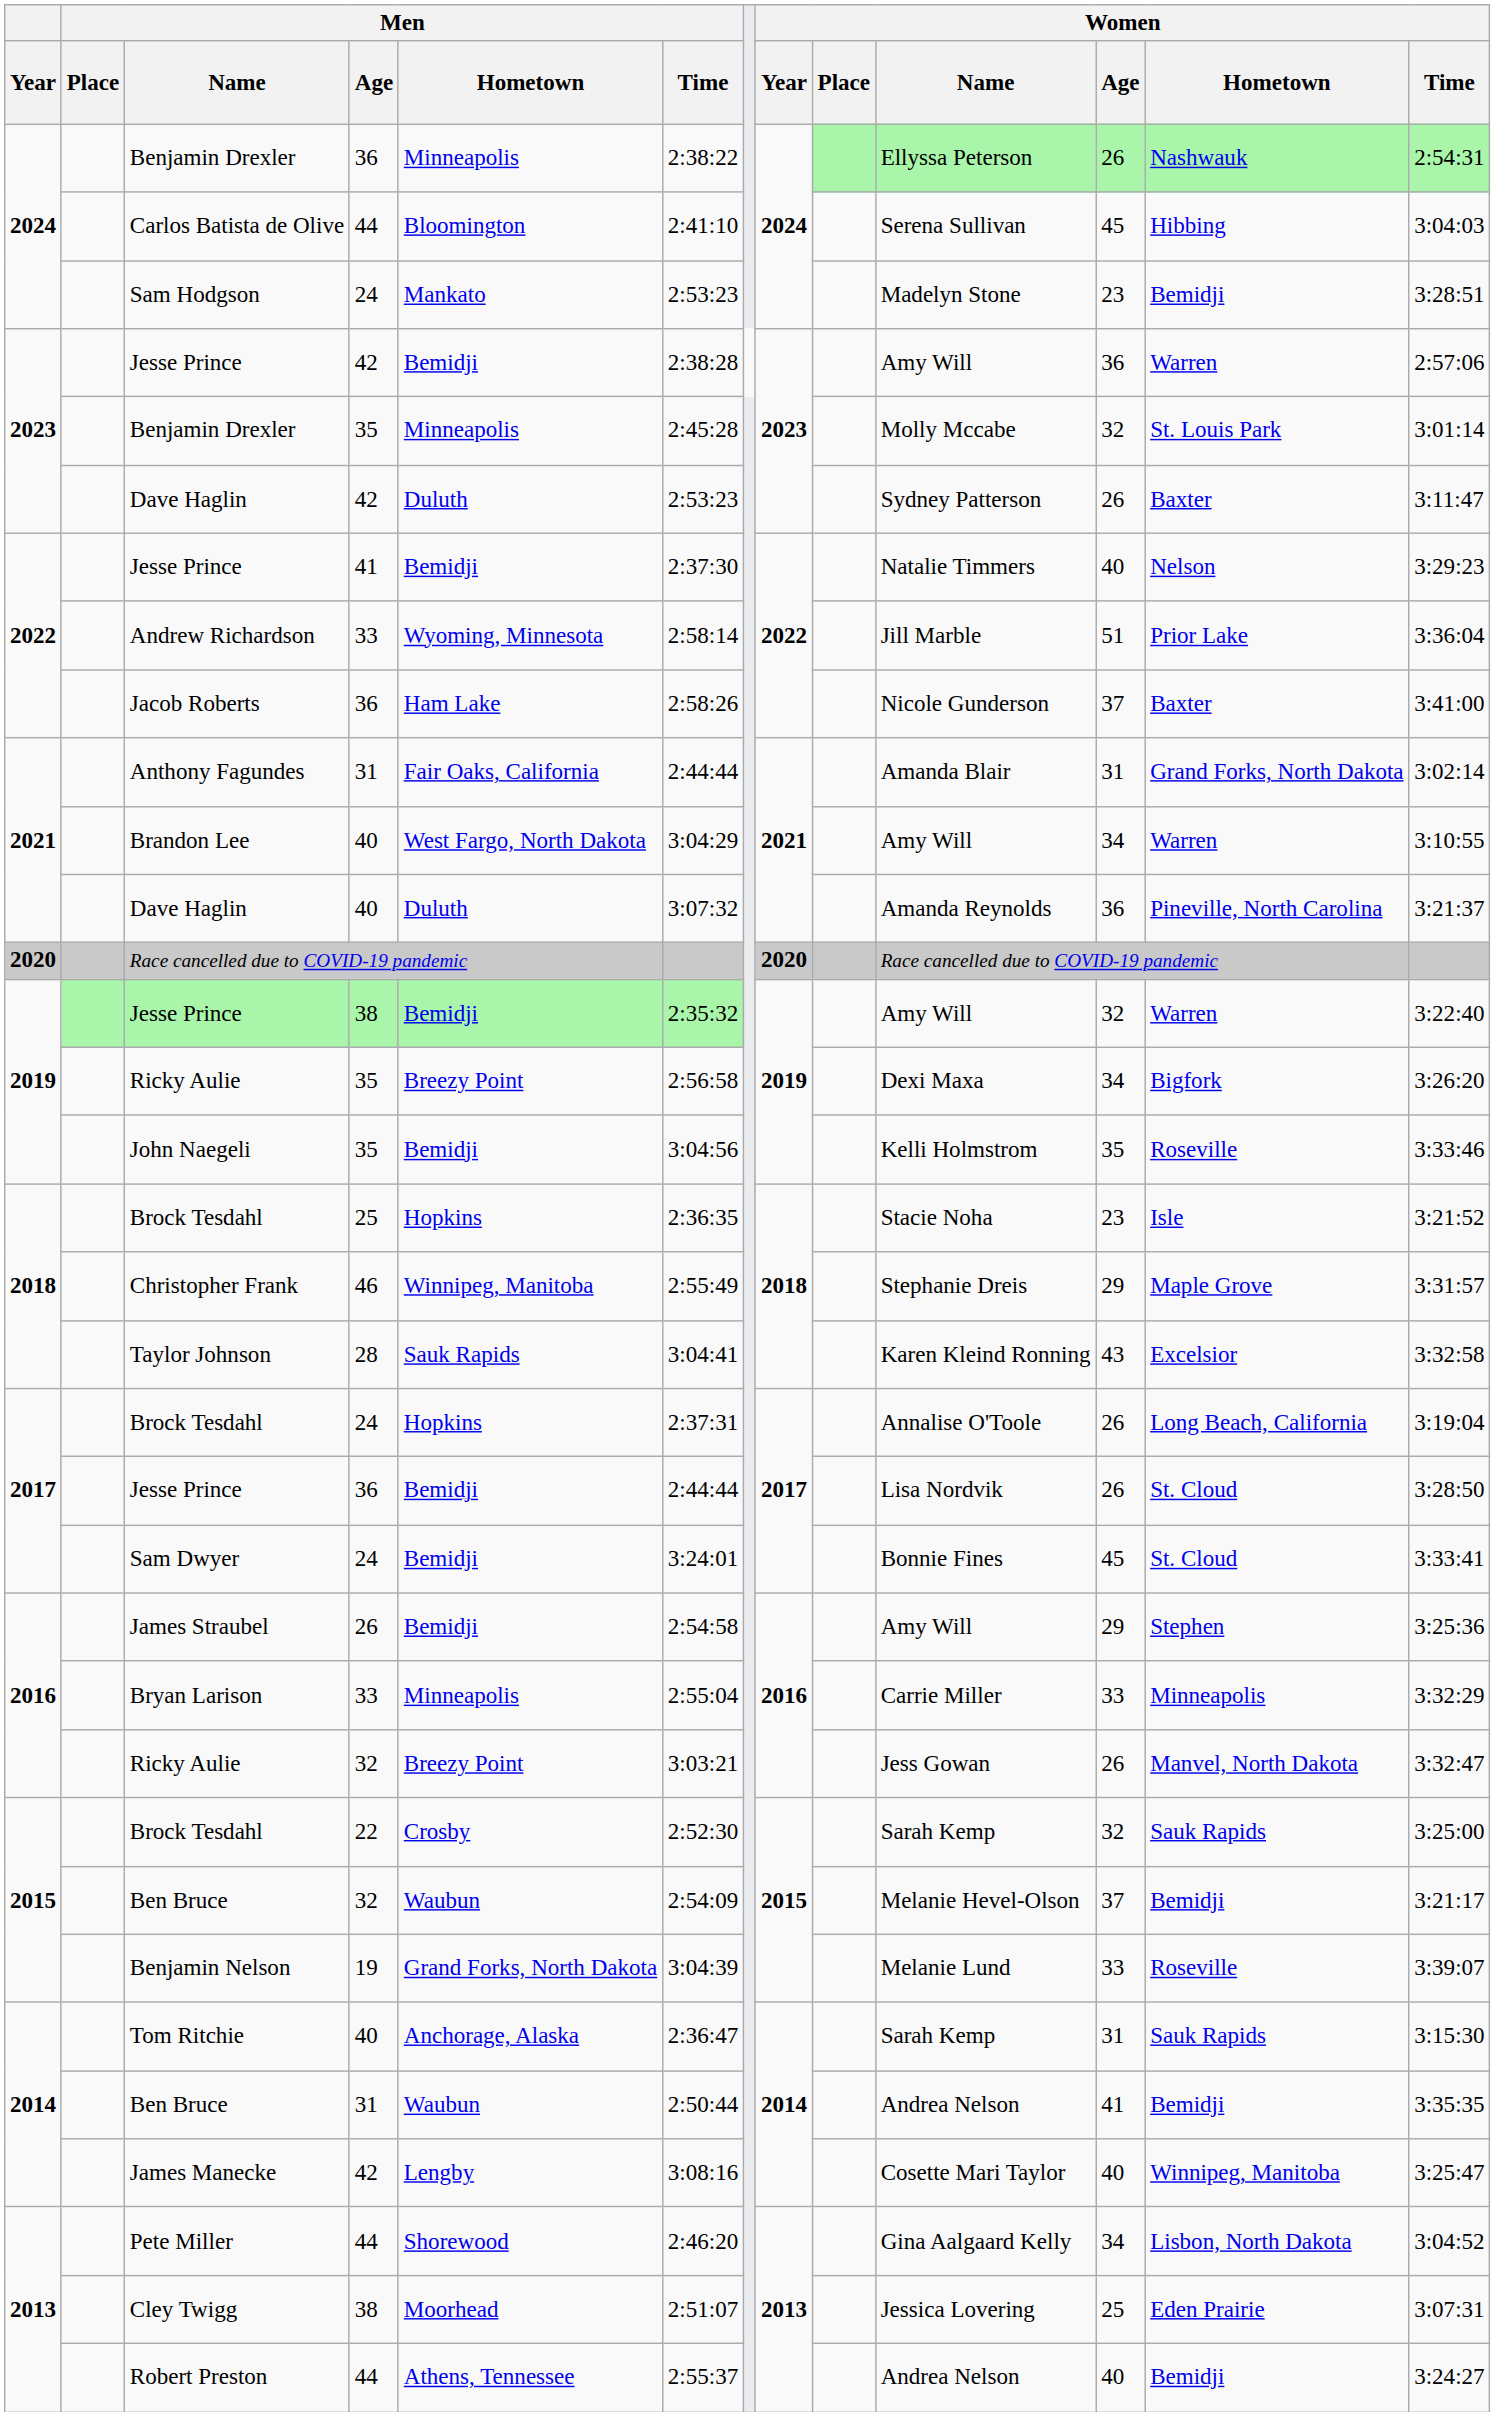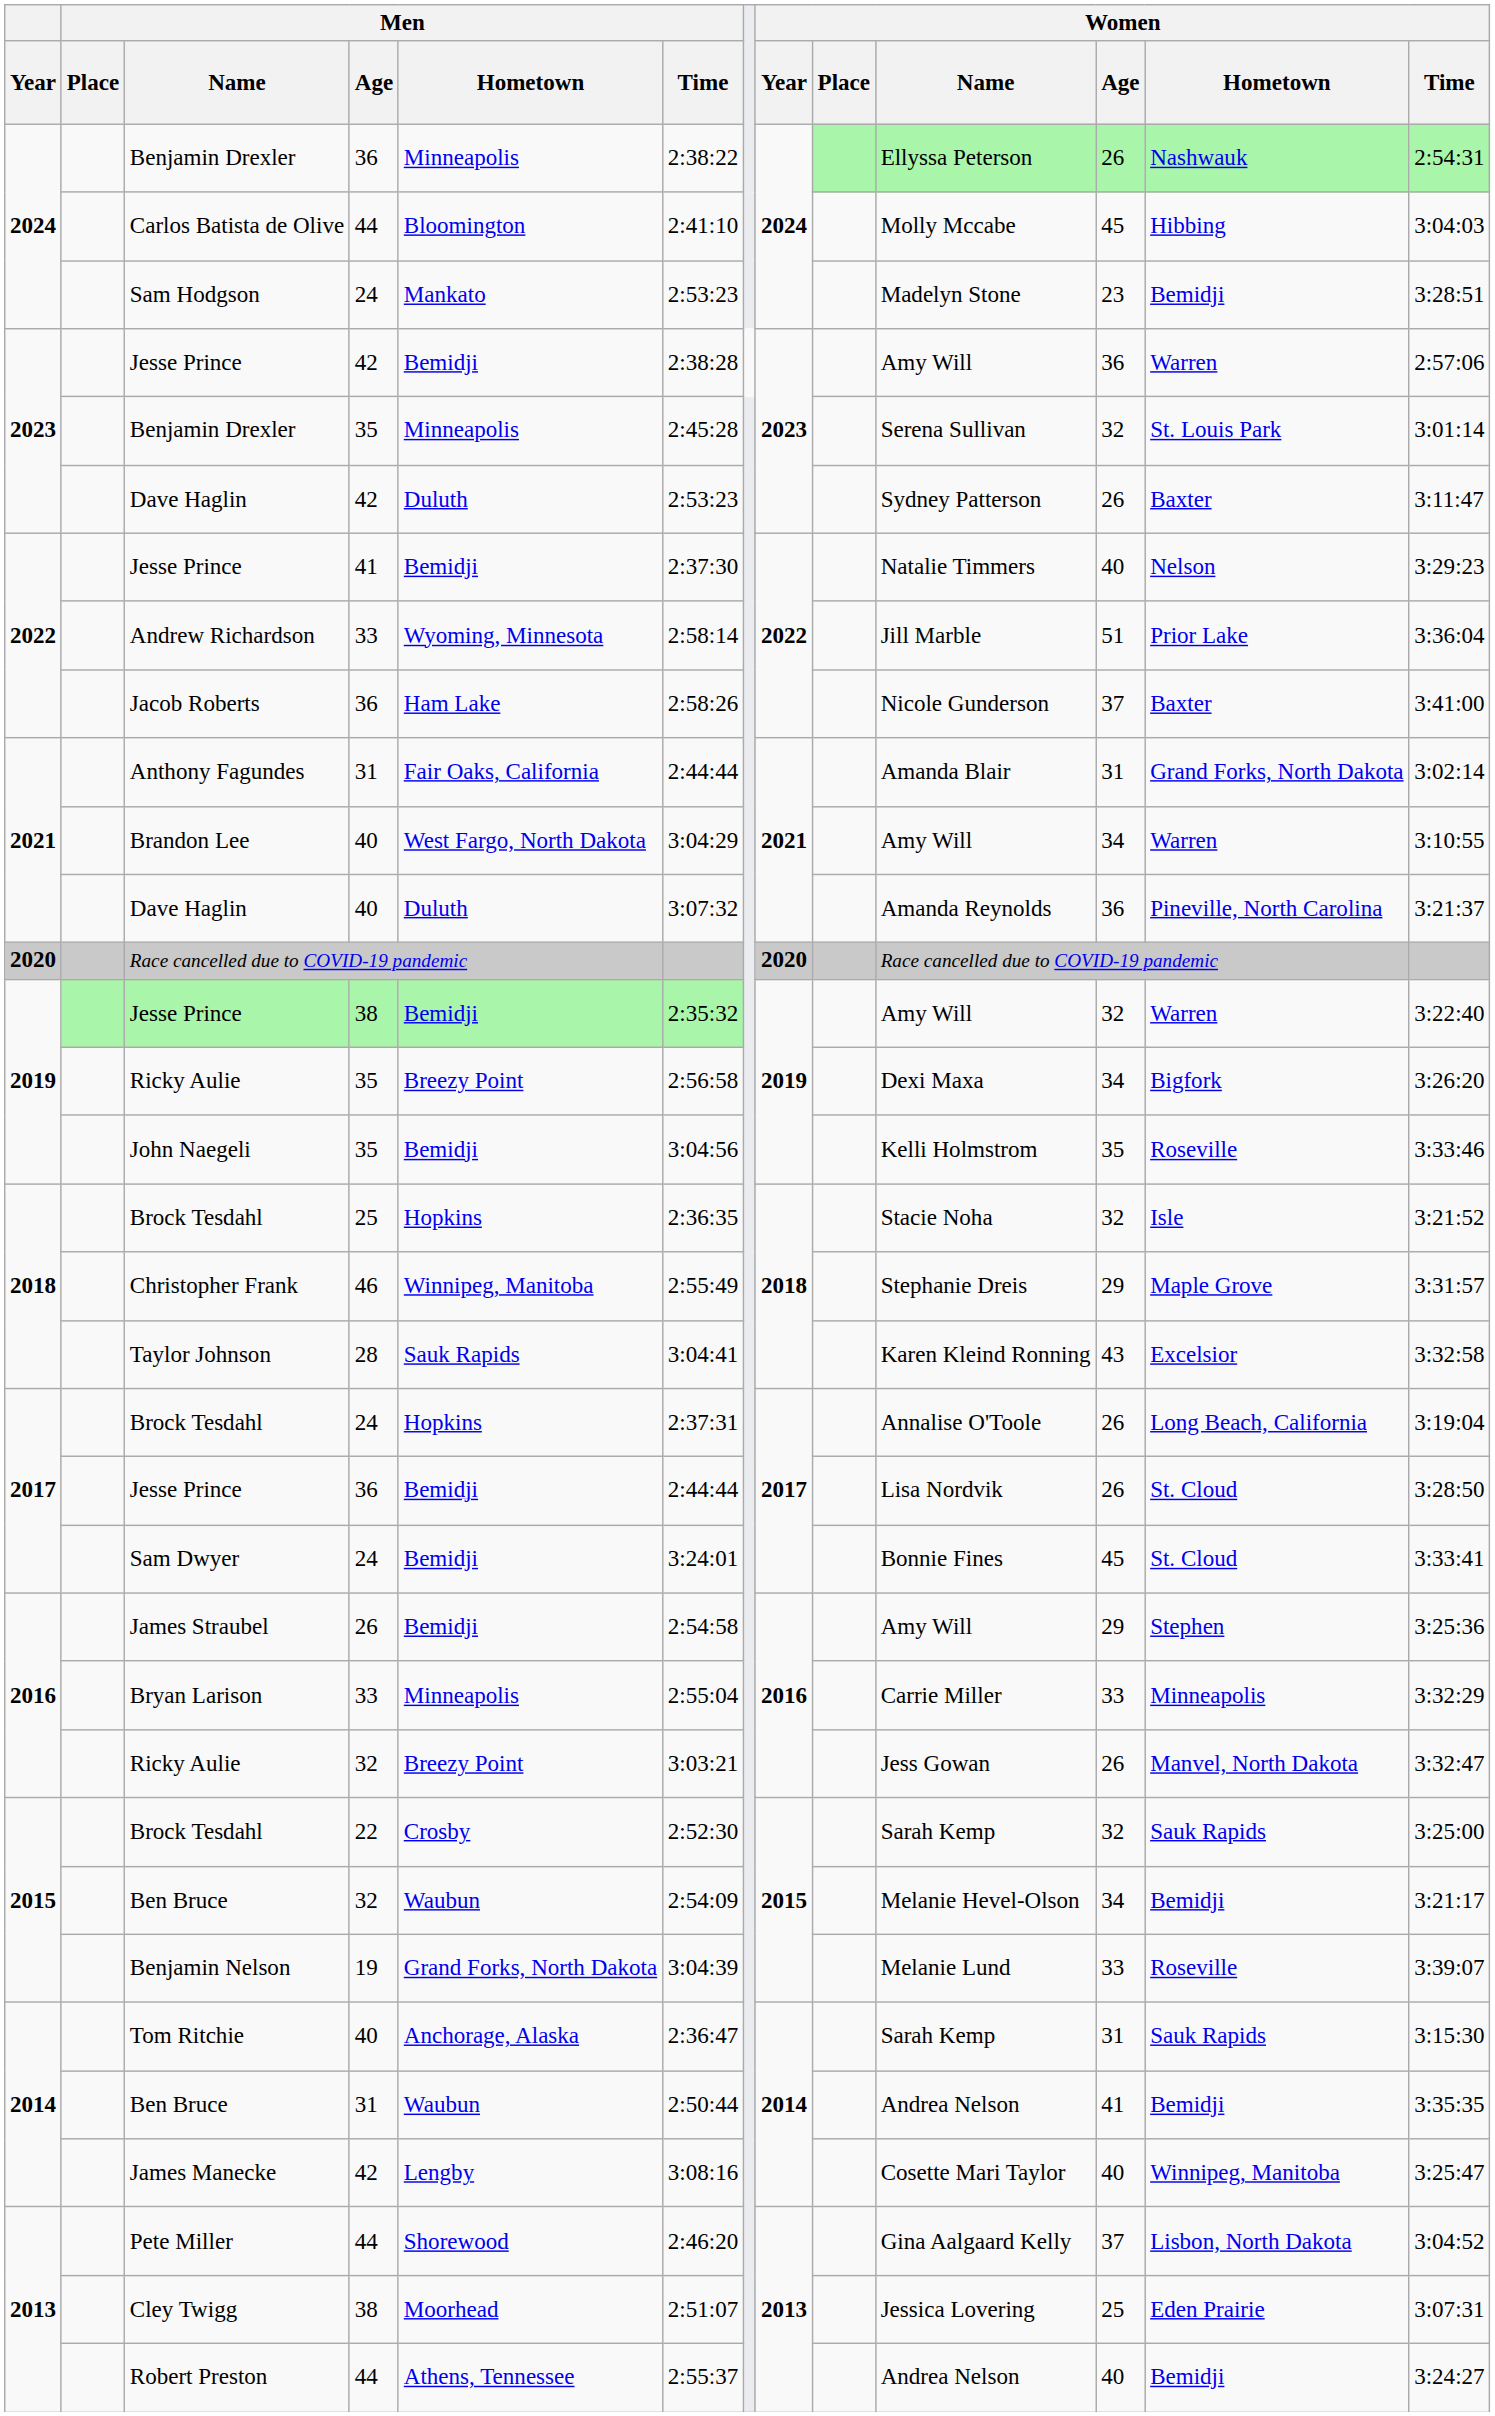(953, 225) Serena Sullivan -> (948, 225) Molly Mccabe
(948, 430) Molly Mccabe -> (953, 430) Serena Sullivan
(1113, 1217) 23 -> (1113, 1217) 32
(1113, 1899) 37 -> (1113, 1899) 34
(1113, 2240) 34 -> (1113, 2240) 37
